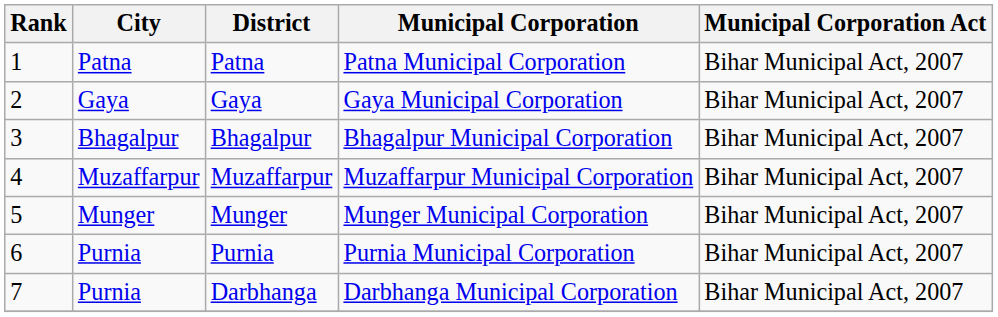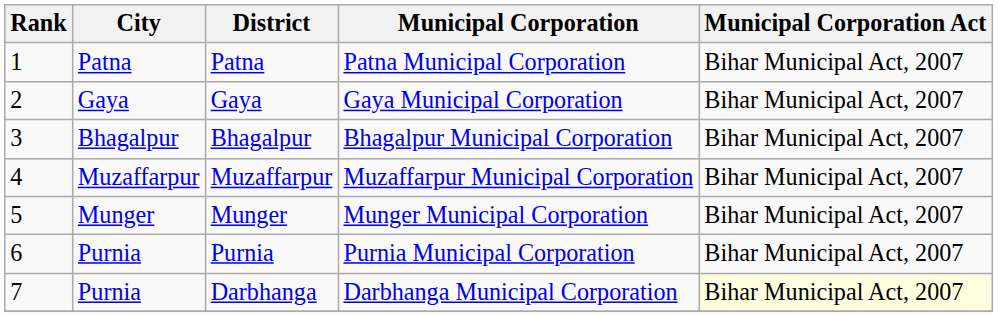(834, 291) no background -> (834, 291) lightyellow background
